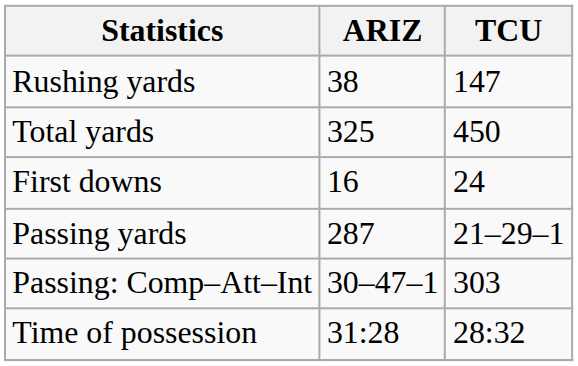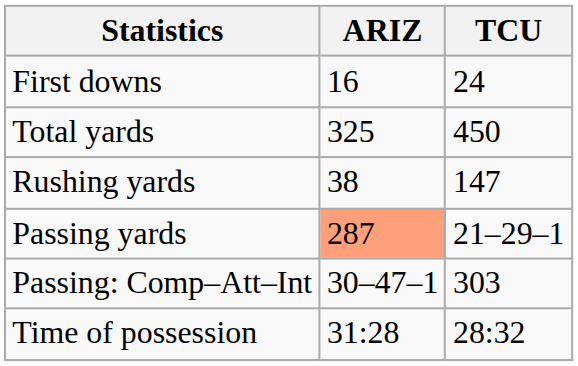rows swapped: (87, 182) <-> (104, 81)
(351, 232) no background -> (351, 232) lightsalmon background
